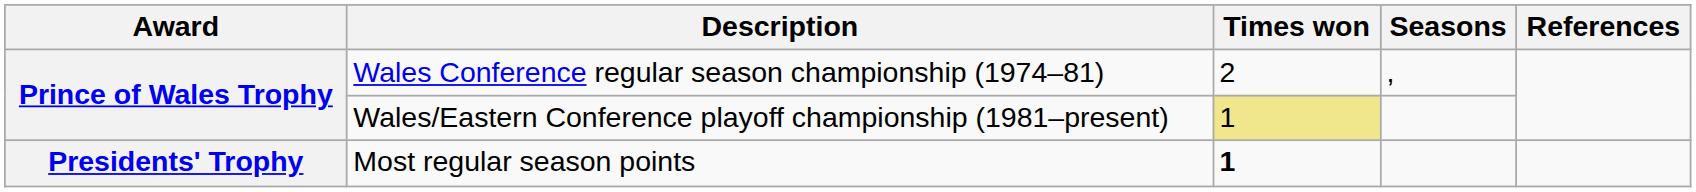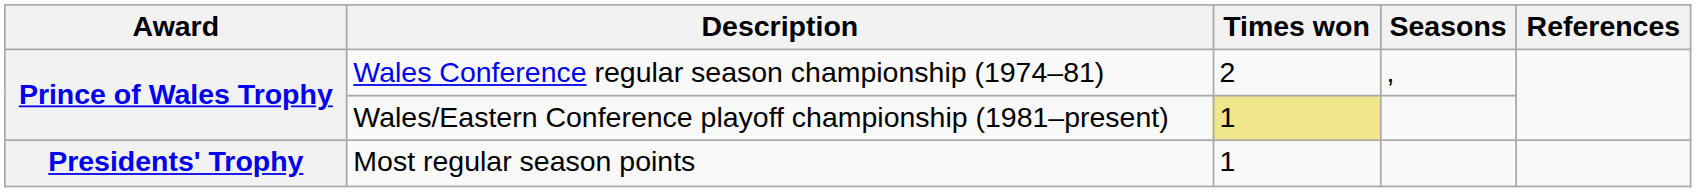(1227, 162) bold -> (1227, 162) normal
